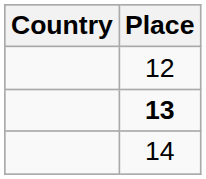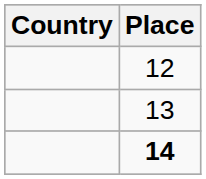(160, 109) bold -> (160, 109) normal
(160, 151) normal -> (160, 151) bold
